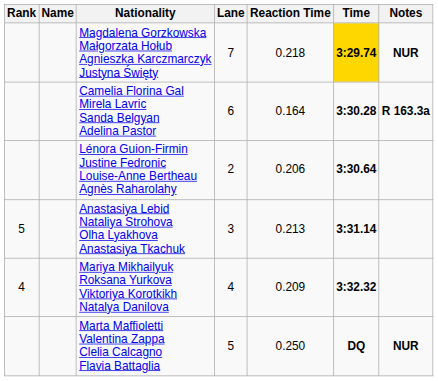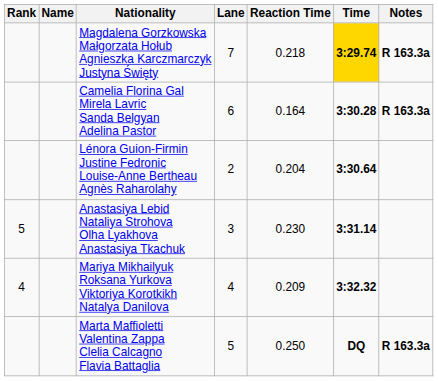(406, 52) NUR -> (406, 52) R 163.3a
(290, 170) 0.206 -> (290, 170) 0.204
(290, 228) 0.213 -> (290, 228) 0.230
(406, 346) NUR -> (406, 346) R 163.3a
